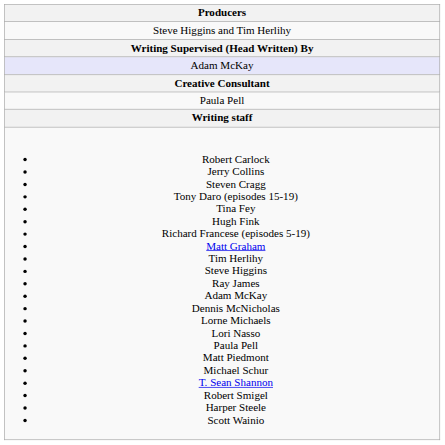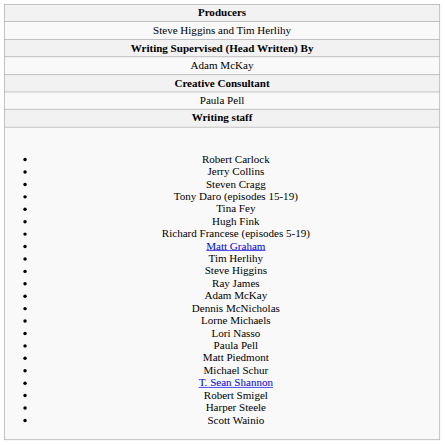(222, 65) lavender background -> (222, 65) no background
